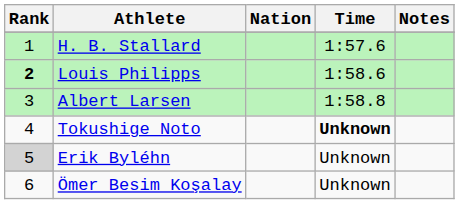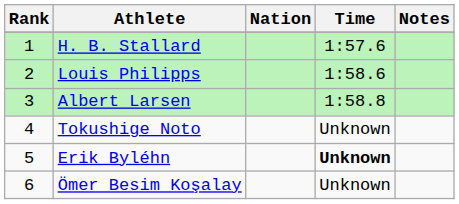(29, 74) bold -> (29, 74) normal
(355, 130) bold -> (355, 130) normal
(29, 157) lightgrey background -> (29, 157) no background
(355, 157) normal -> (355, 157) bold
